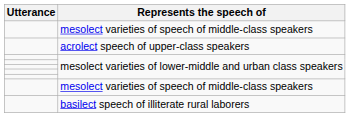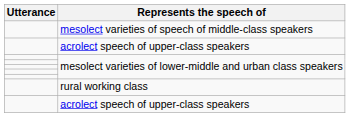(187, 87) mesolect varieties of speech of middle-class speakers -> (104, 87) rural working class
(155, 104) basilect speech of illiterate rural laborers -> (155, 104) acrolect speech of upper-class speakers
